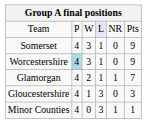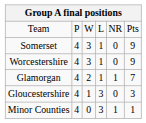(101, 29) lavender background -> (101, 29) no background
(77, 61) lightblue background -> (77, 61) no background
